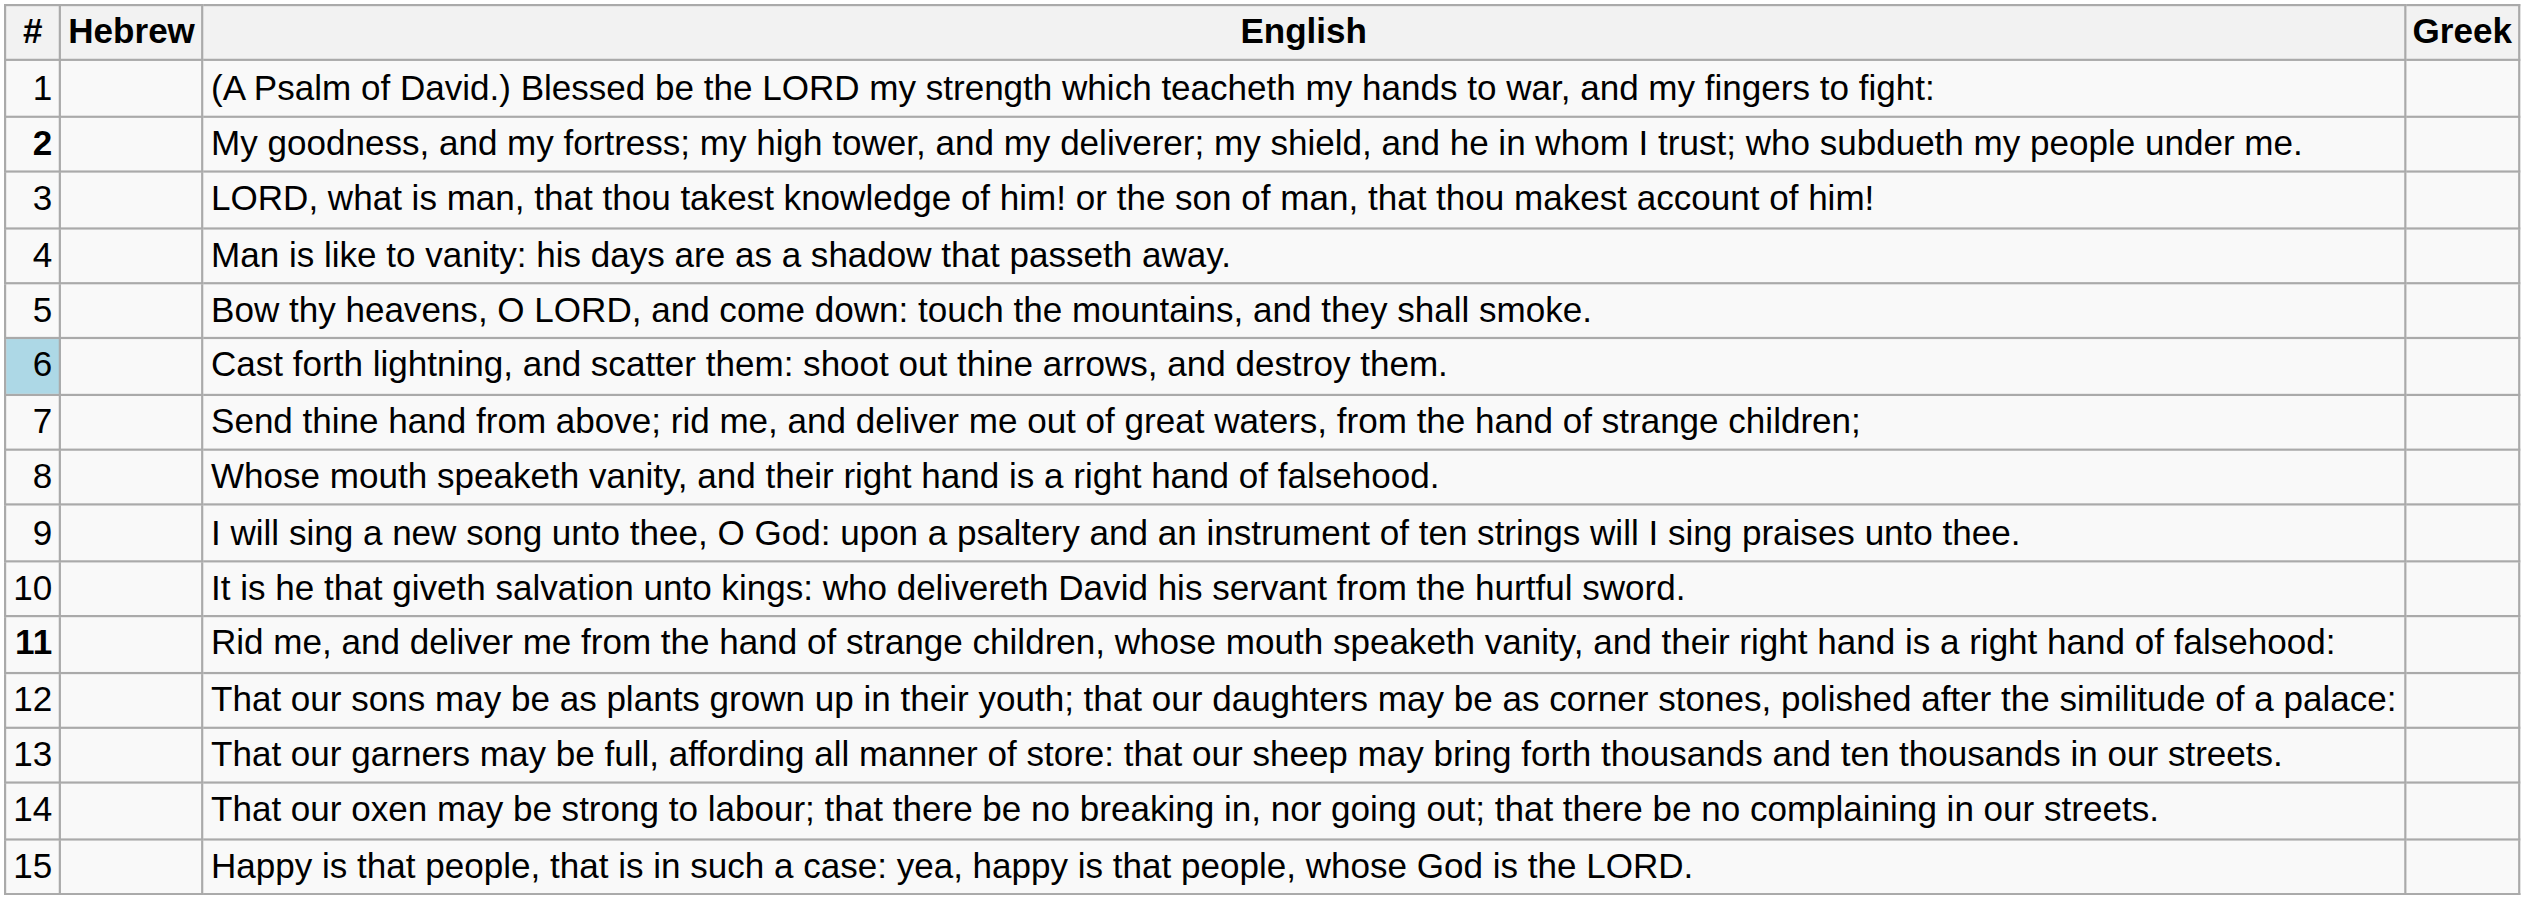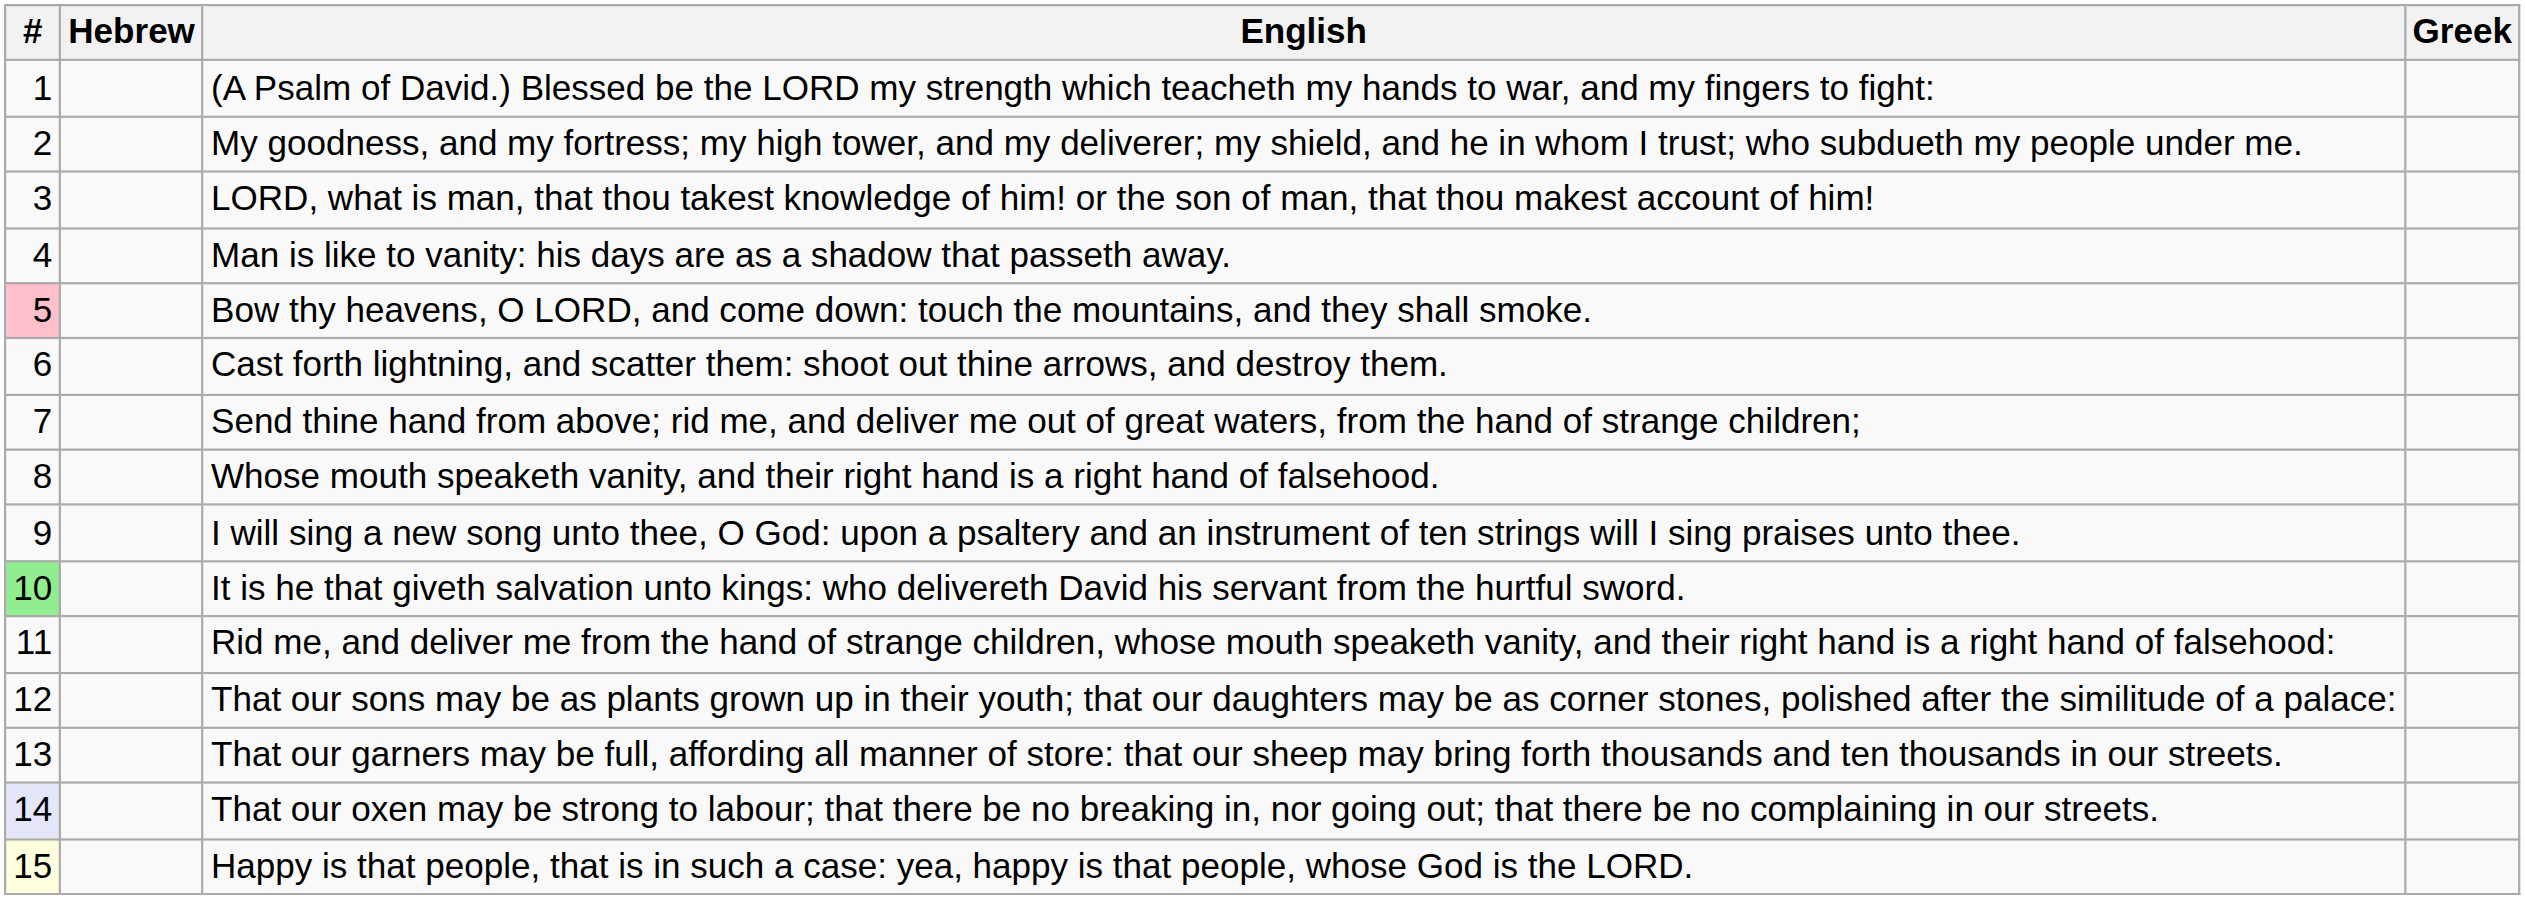(42, 143) bold -> (42, 143) normal
(42, 310) no background -> (42, 310) pink background
(42, 365) lightblue background -> (42, 365) no background
(33, 587) no background -> (33, 587) lightgreen background
(34, 643) bold -> (34, 643) normal
(33, 810) no background -> (33, 810) lavender background
(33, 865) no background -> (33, 865) lightyellow background
